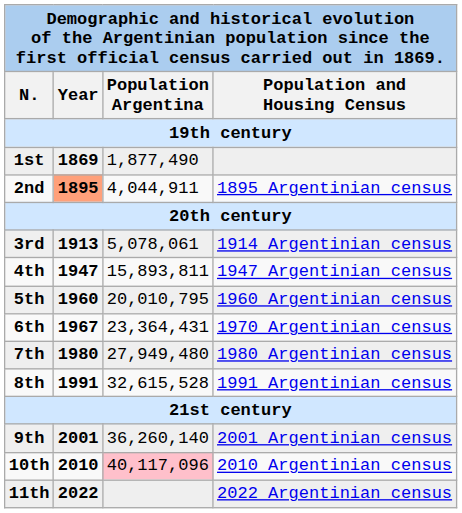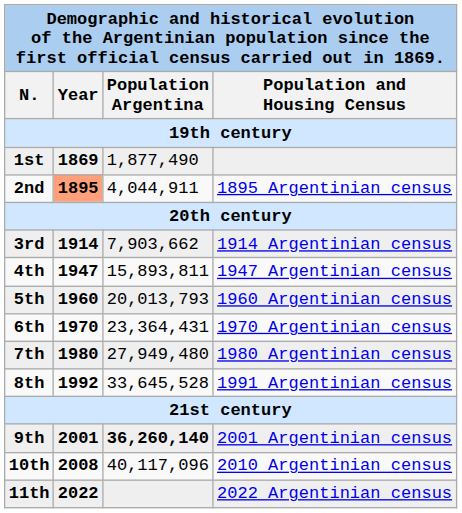(78, 244) 1913 -> (78, 244) 1914
(153, 244) 5,078,061 -> (153, 244) 7,903,662
(158, 300) 20,010,795 -> (158, 300) 20,013,793
(78, 327) 1967 -> (78, 327) 1970
(78, 383) 1991 -> (78, 383) 1992
(158, 383) 32,615,528 -> (158, 383) 33,645,528
(158, 438) normal -> (158, 438) bold
(78, 466) 2010 -> (78, 466) 2008
(158, 466) pink background -> (158, 466) no background
